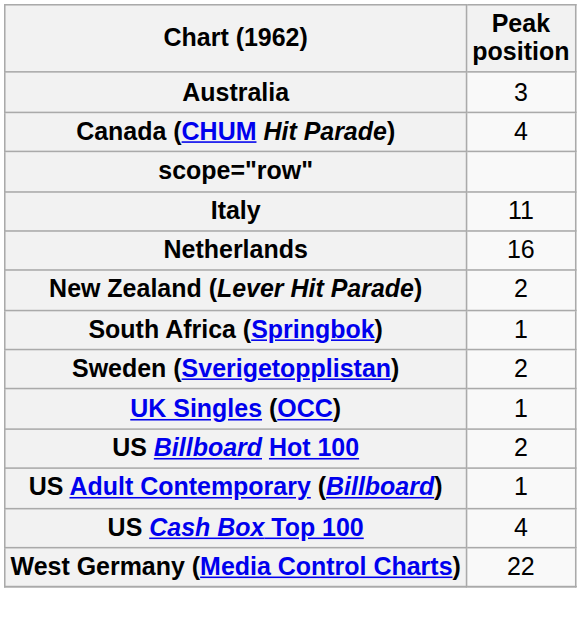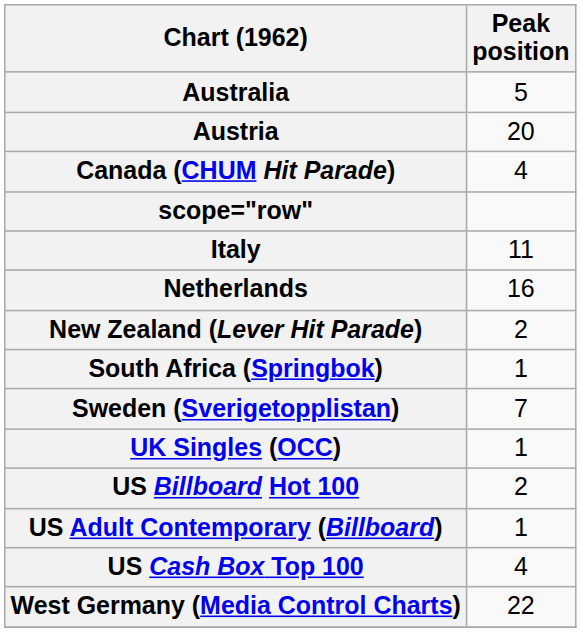(521, 91) 3 -> (521, 91) 5
+ row: (236, 131)
(521, 369) 2 -> (521, 408) 7
